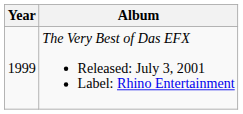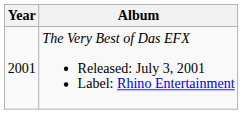(22, 67) 1999 -> (22, 67) 2001
